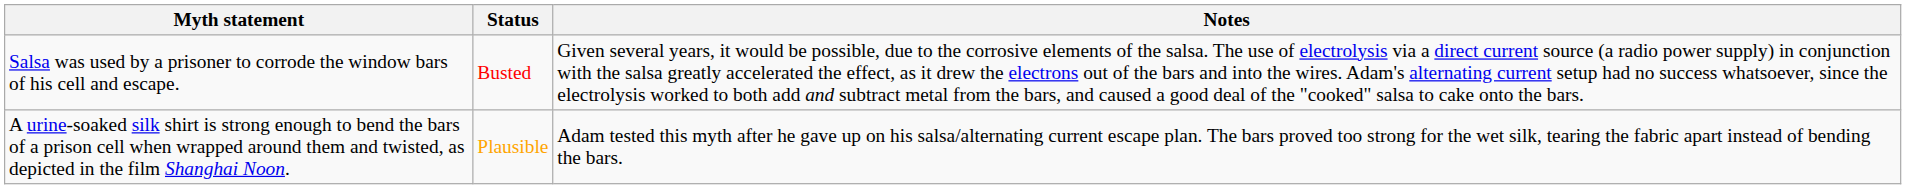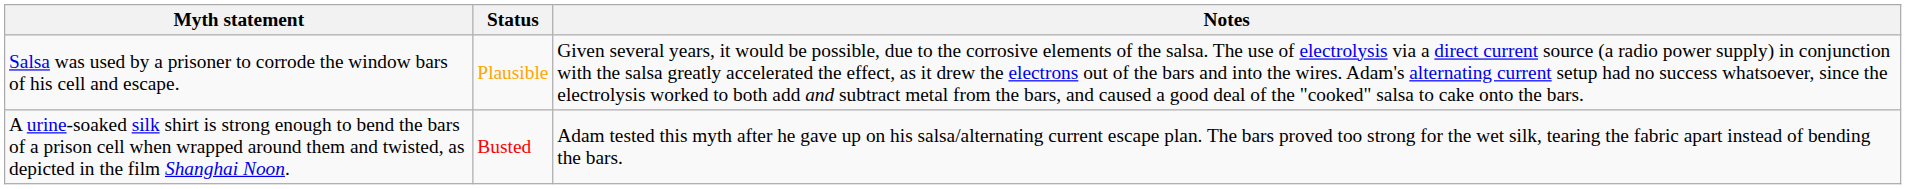(504, 72) Busted -> (513, 72) Plausible
(513, 146) Plausible -> (504, 146) Busted
